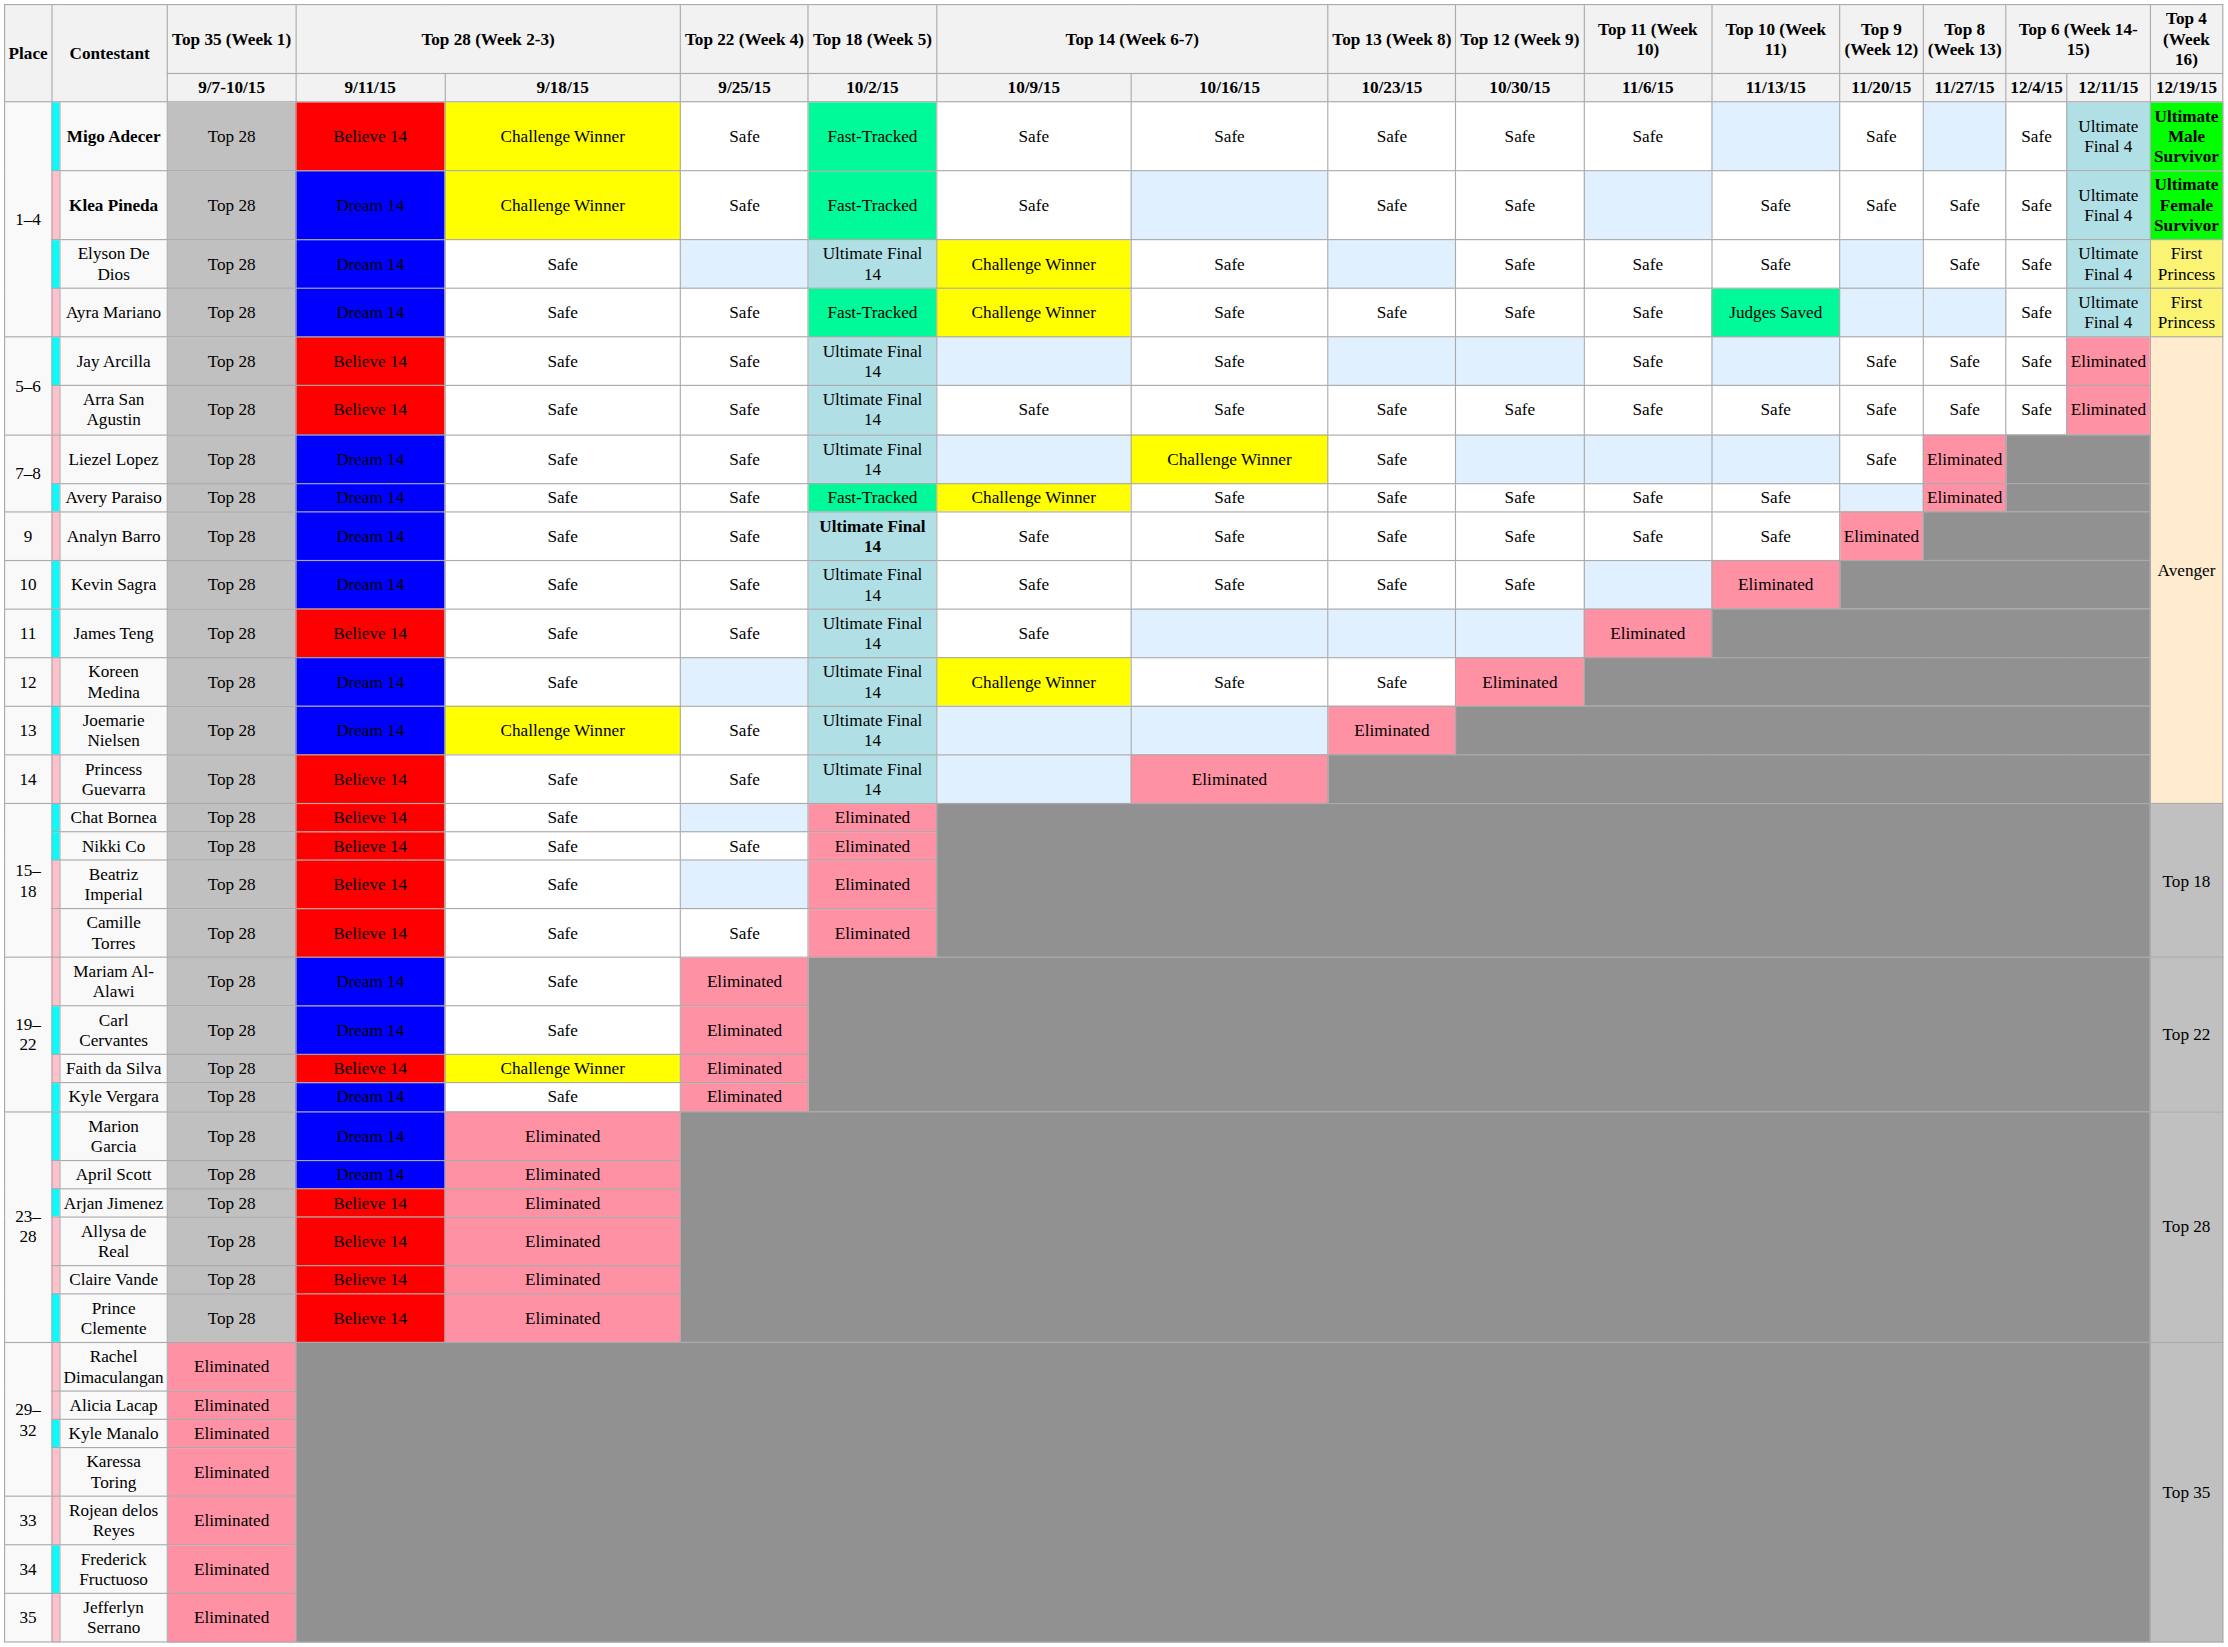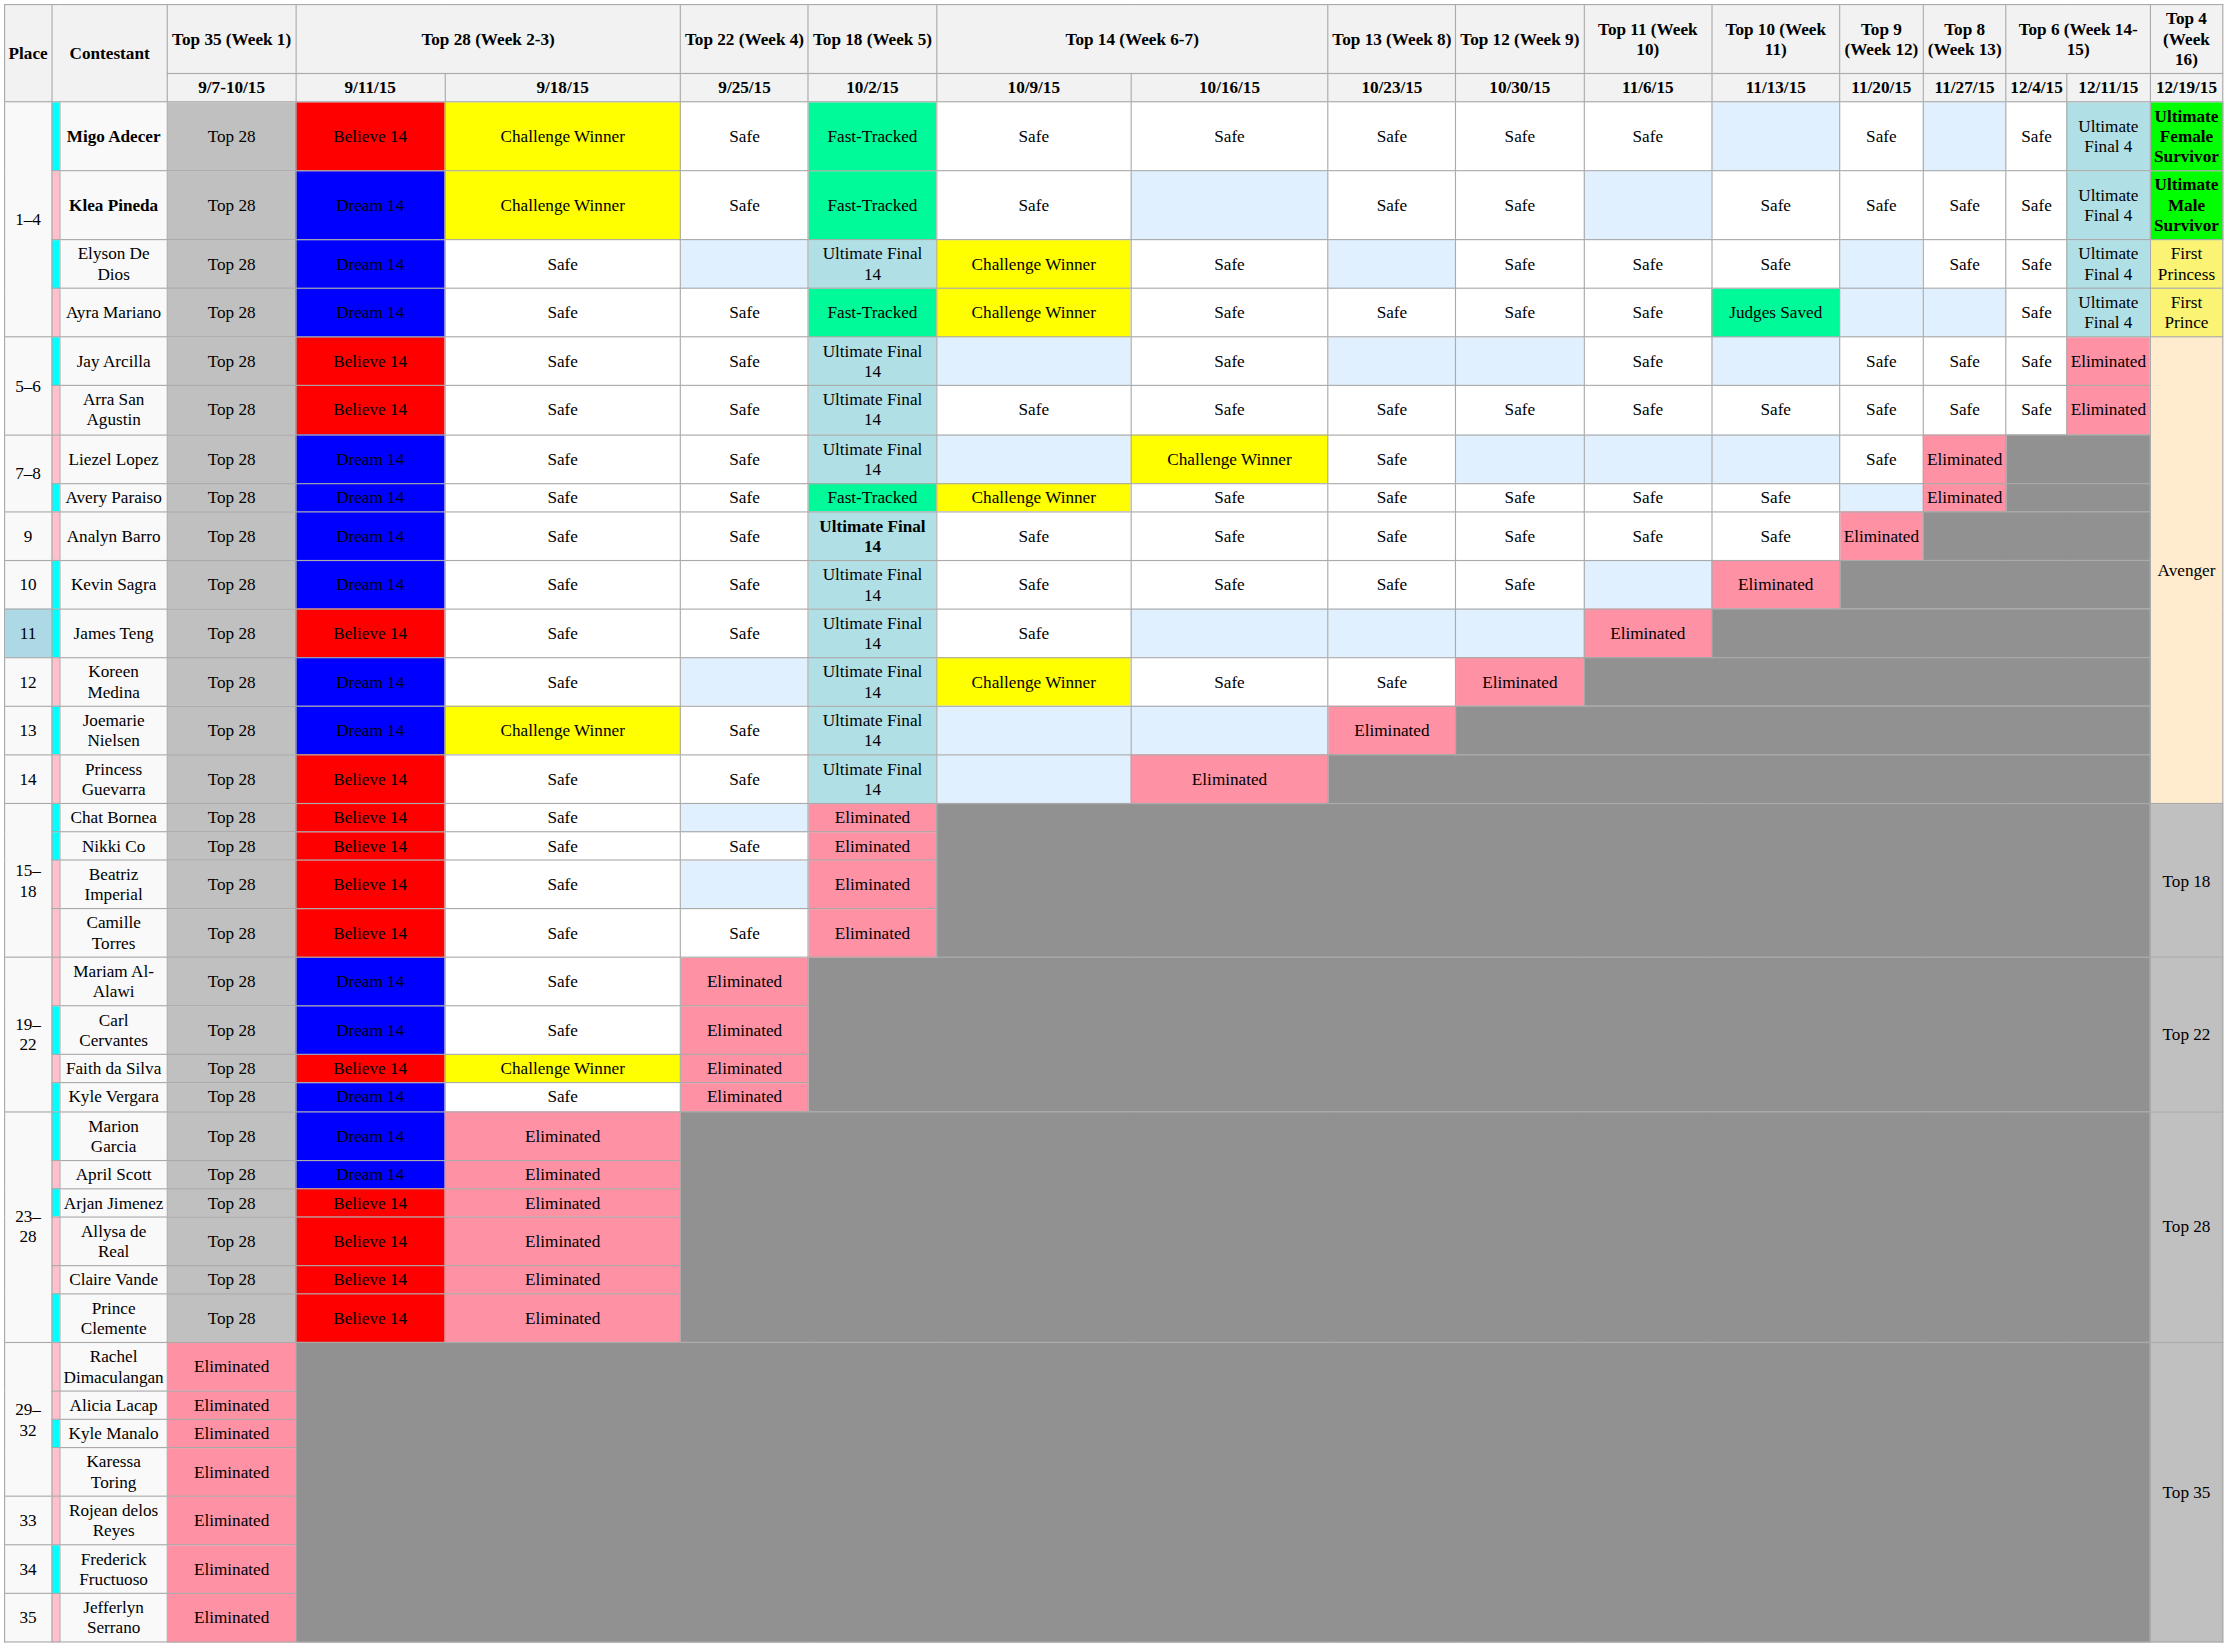(2186, 136) Ultimate Male Survivor -> (2186, 136) Ultimate Female Survivor
(2186, 205) Ultimate Female Survivor -> (2186, 205) Ultimate Male Survivor
(2186, 313) First Princess -> (2186, 313) First Prince
(28, 633) no background -> (28, 633) lightblue background
